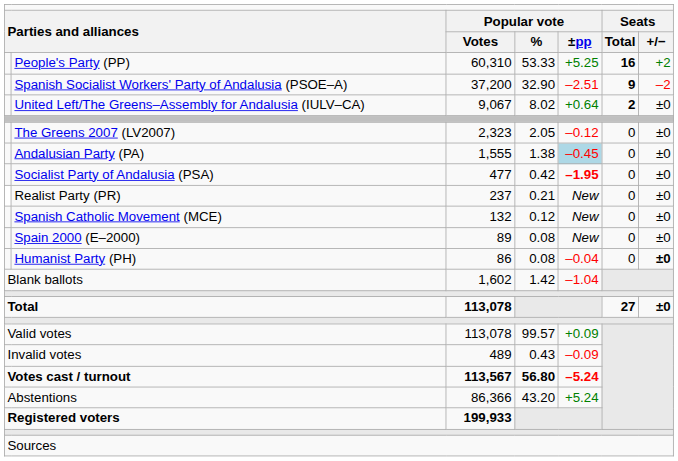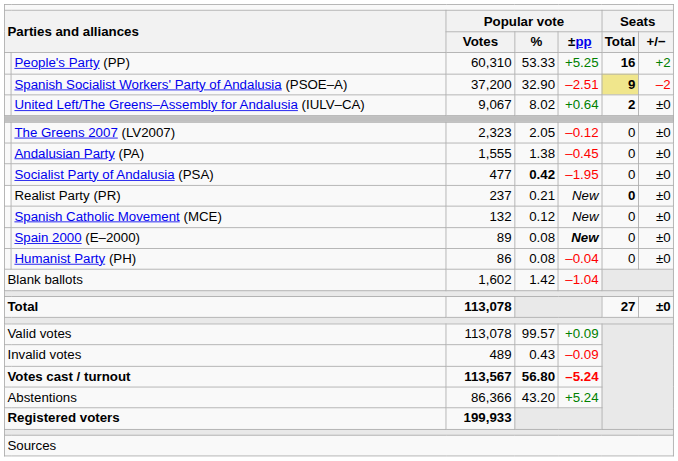(632, 84) no background -> (632, 84) khaki background
(582, 153) lightblue background -> (582, 153) no background
(542, 174) normal -> (542, 174) bold
(582, 174) bold -> (582, 174) normal
(632, 195) normal -> (632, 195) bold
(585, 237) normal -> (585, 237) bold
(663, 258) bold -> (663, 258) normal
